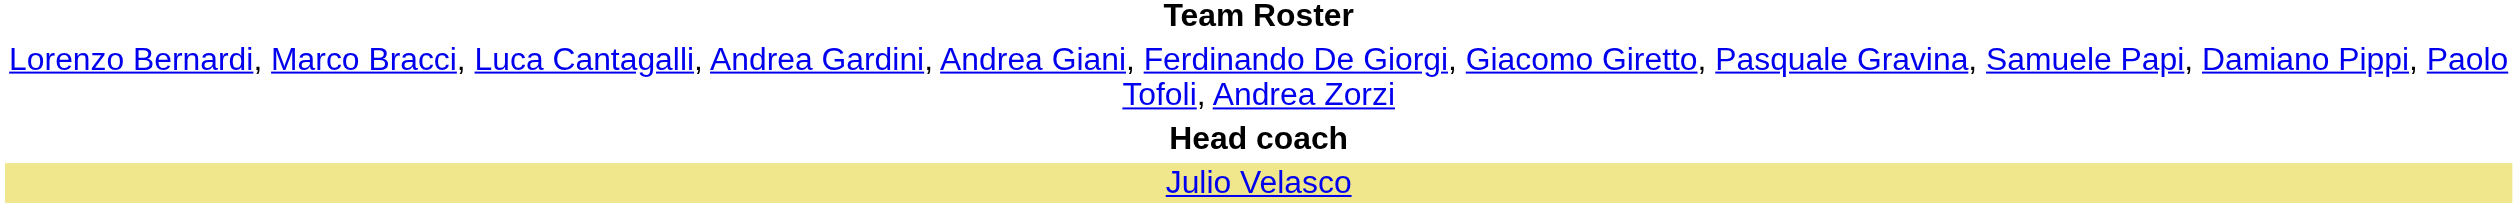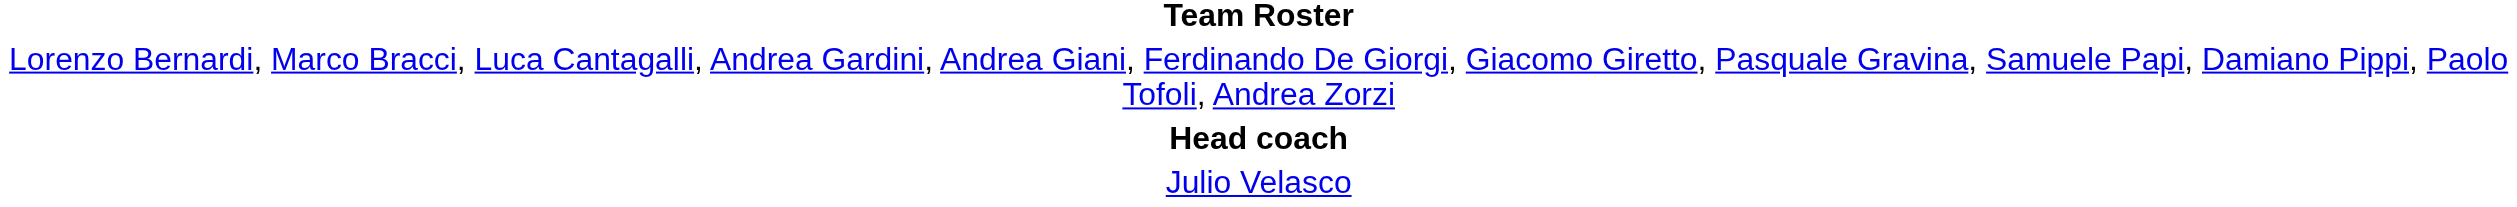(1259, 182) khaki background -> (1259, 182) no background
